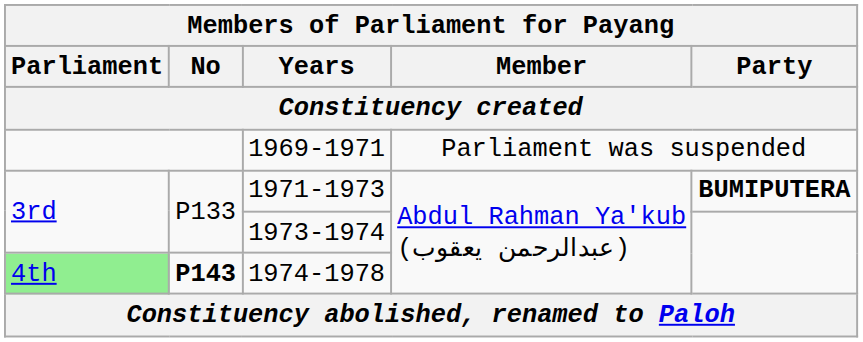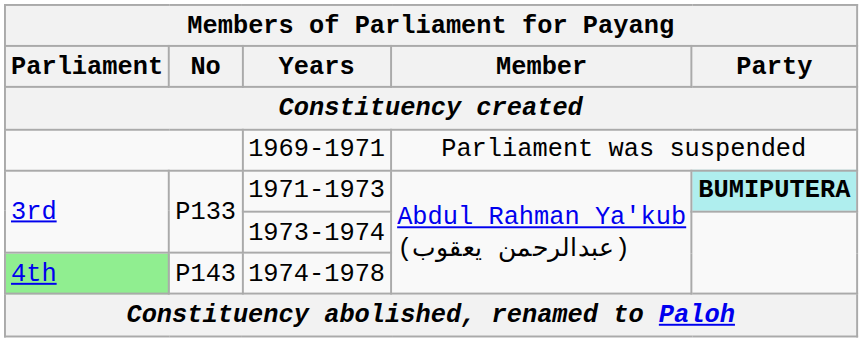(774, 191) no background -> (774, 191) paleturquoise background
(206, 274) bold -> (206, 274) normal
